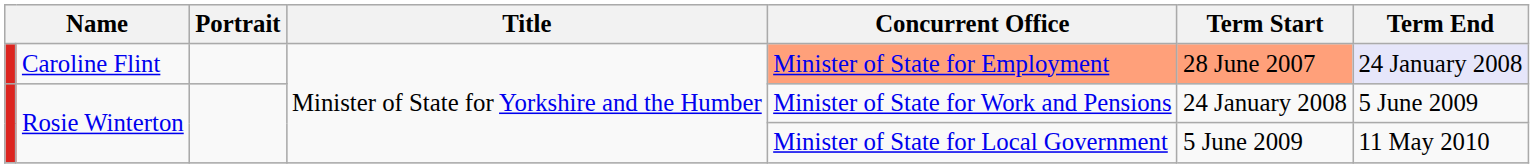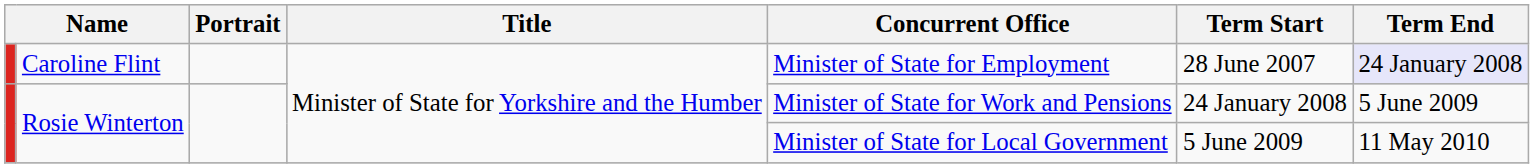(941, 63) lightsalmon background -> (941, 63) no background
(1249, 63) lightsalmon background -> (1249, 63) no background
